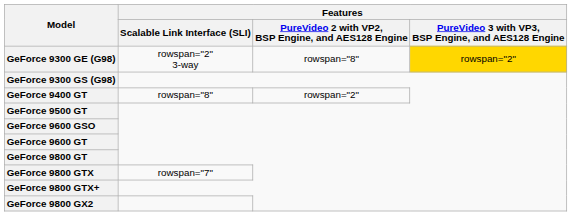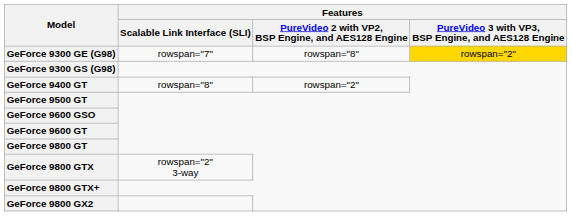(185, 59) rowspan="2" 3-way -> (185, 53) rowspan="7"
(185, 172) rowspan="7" -> (185, 167) rowspan="2" 3-way
